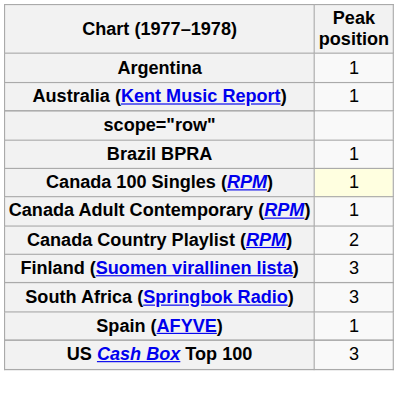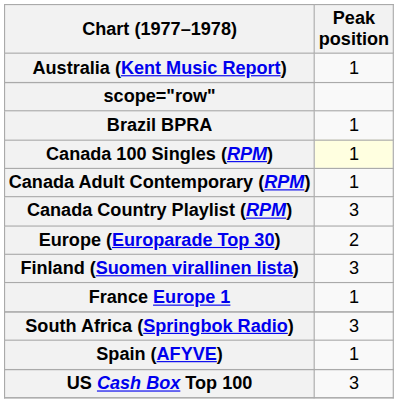- row: (160, 67)
(354, 239) 2 -> (354, 211) 3
+ row: (160, 239)
+ row: (160, 297)
